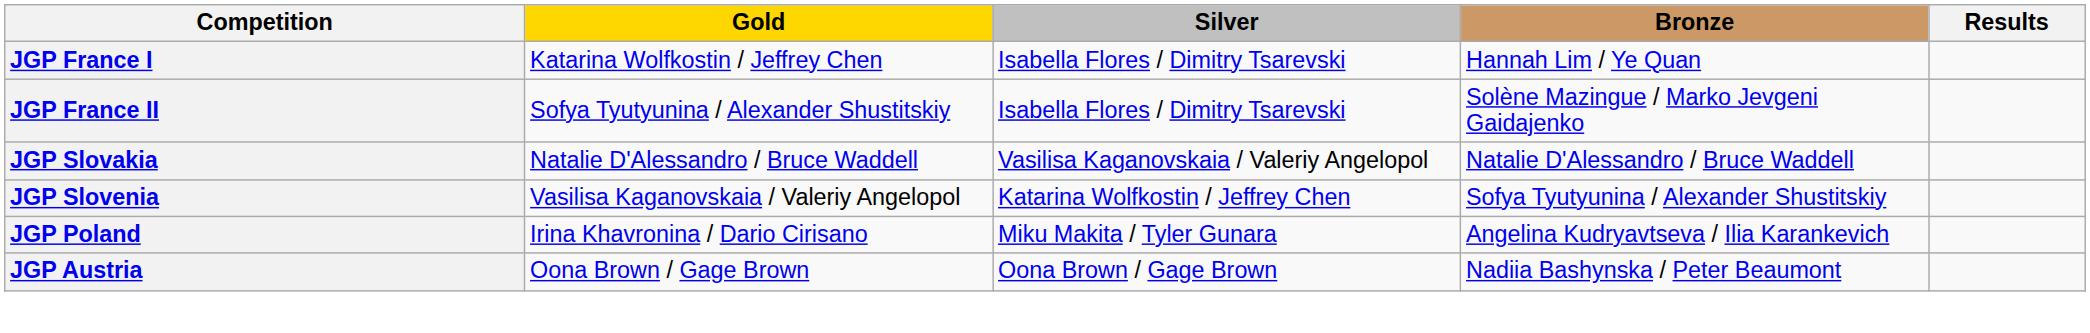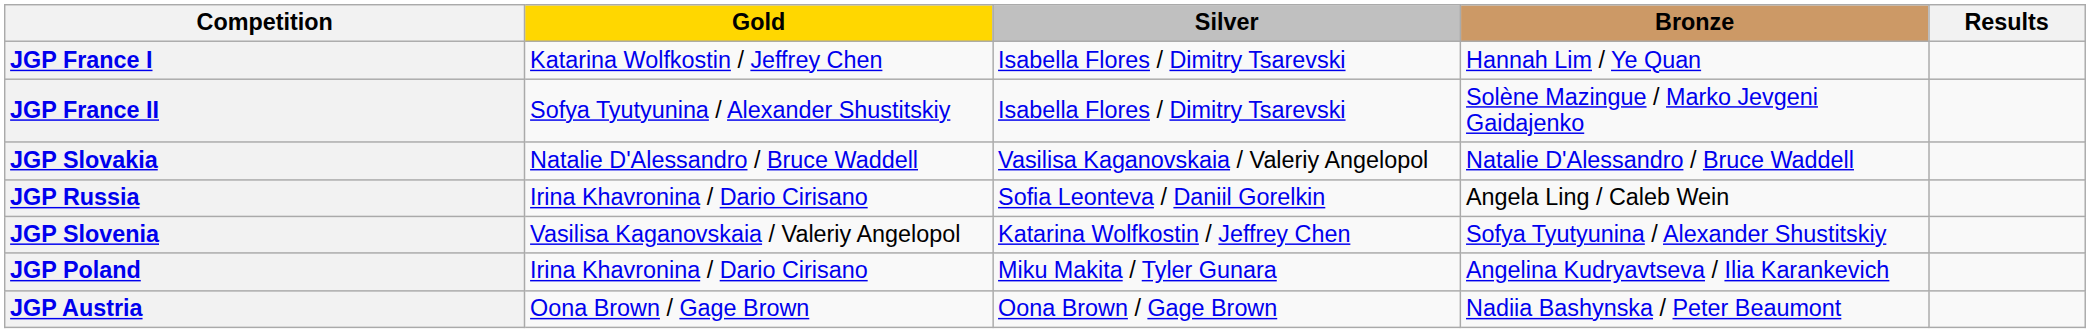+ row: (75, 197)
